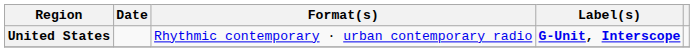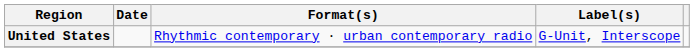(609, 37) bold -> (609, 37) normal
